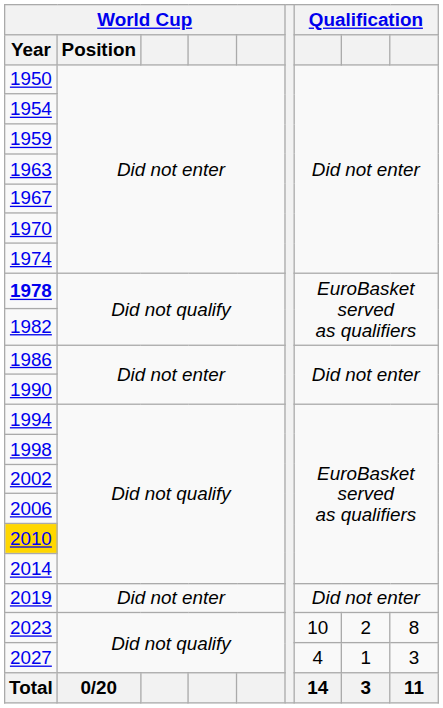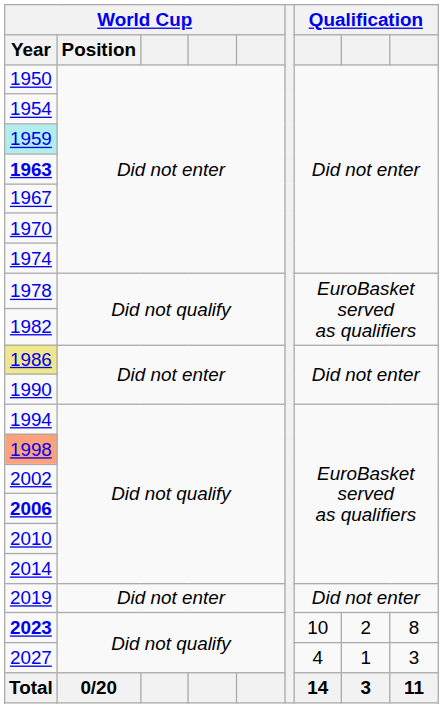(31, 139) no background -> (31, 139) paleturquoise background
(31, 169) normal -> (31, 169) bold
(31, 291) bold -> (31, 291) normal
(31, 360) no background -> (31, 360) khaki background
(31, 449) no background -> (31, 449) lightsalmon background
(31, 509) normal -> (31, 509) bold
(31, 539) gold background -> (31, 539) no background
(31, 628) normal -> (31, 628) bold
